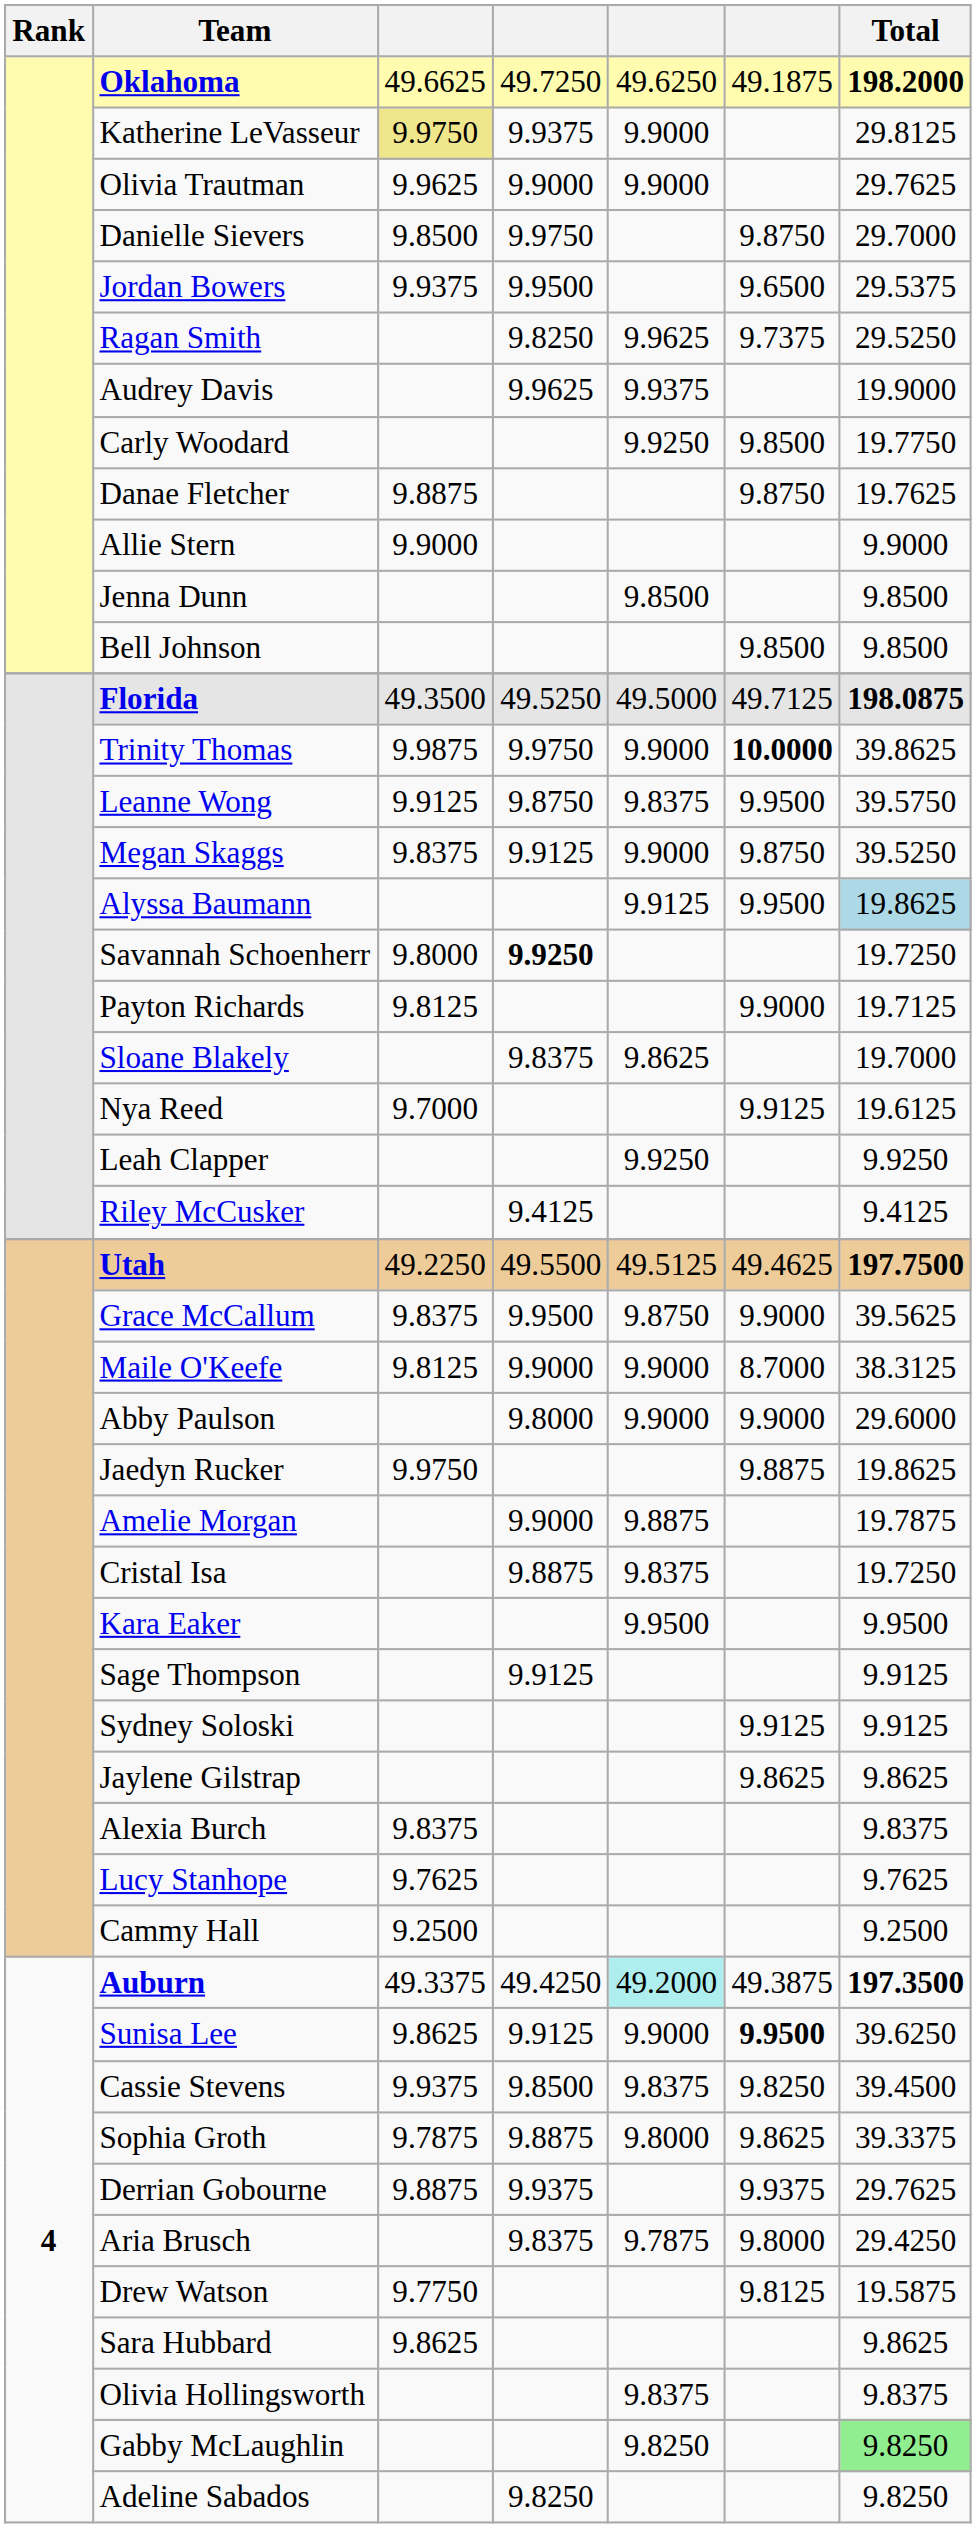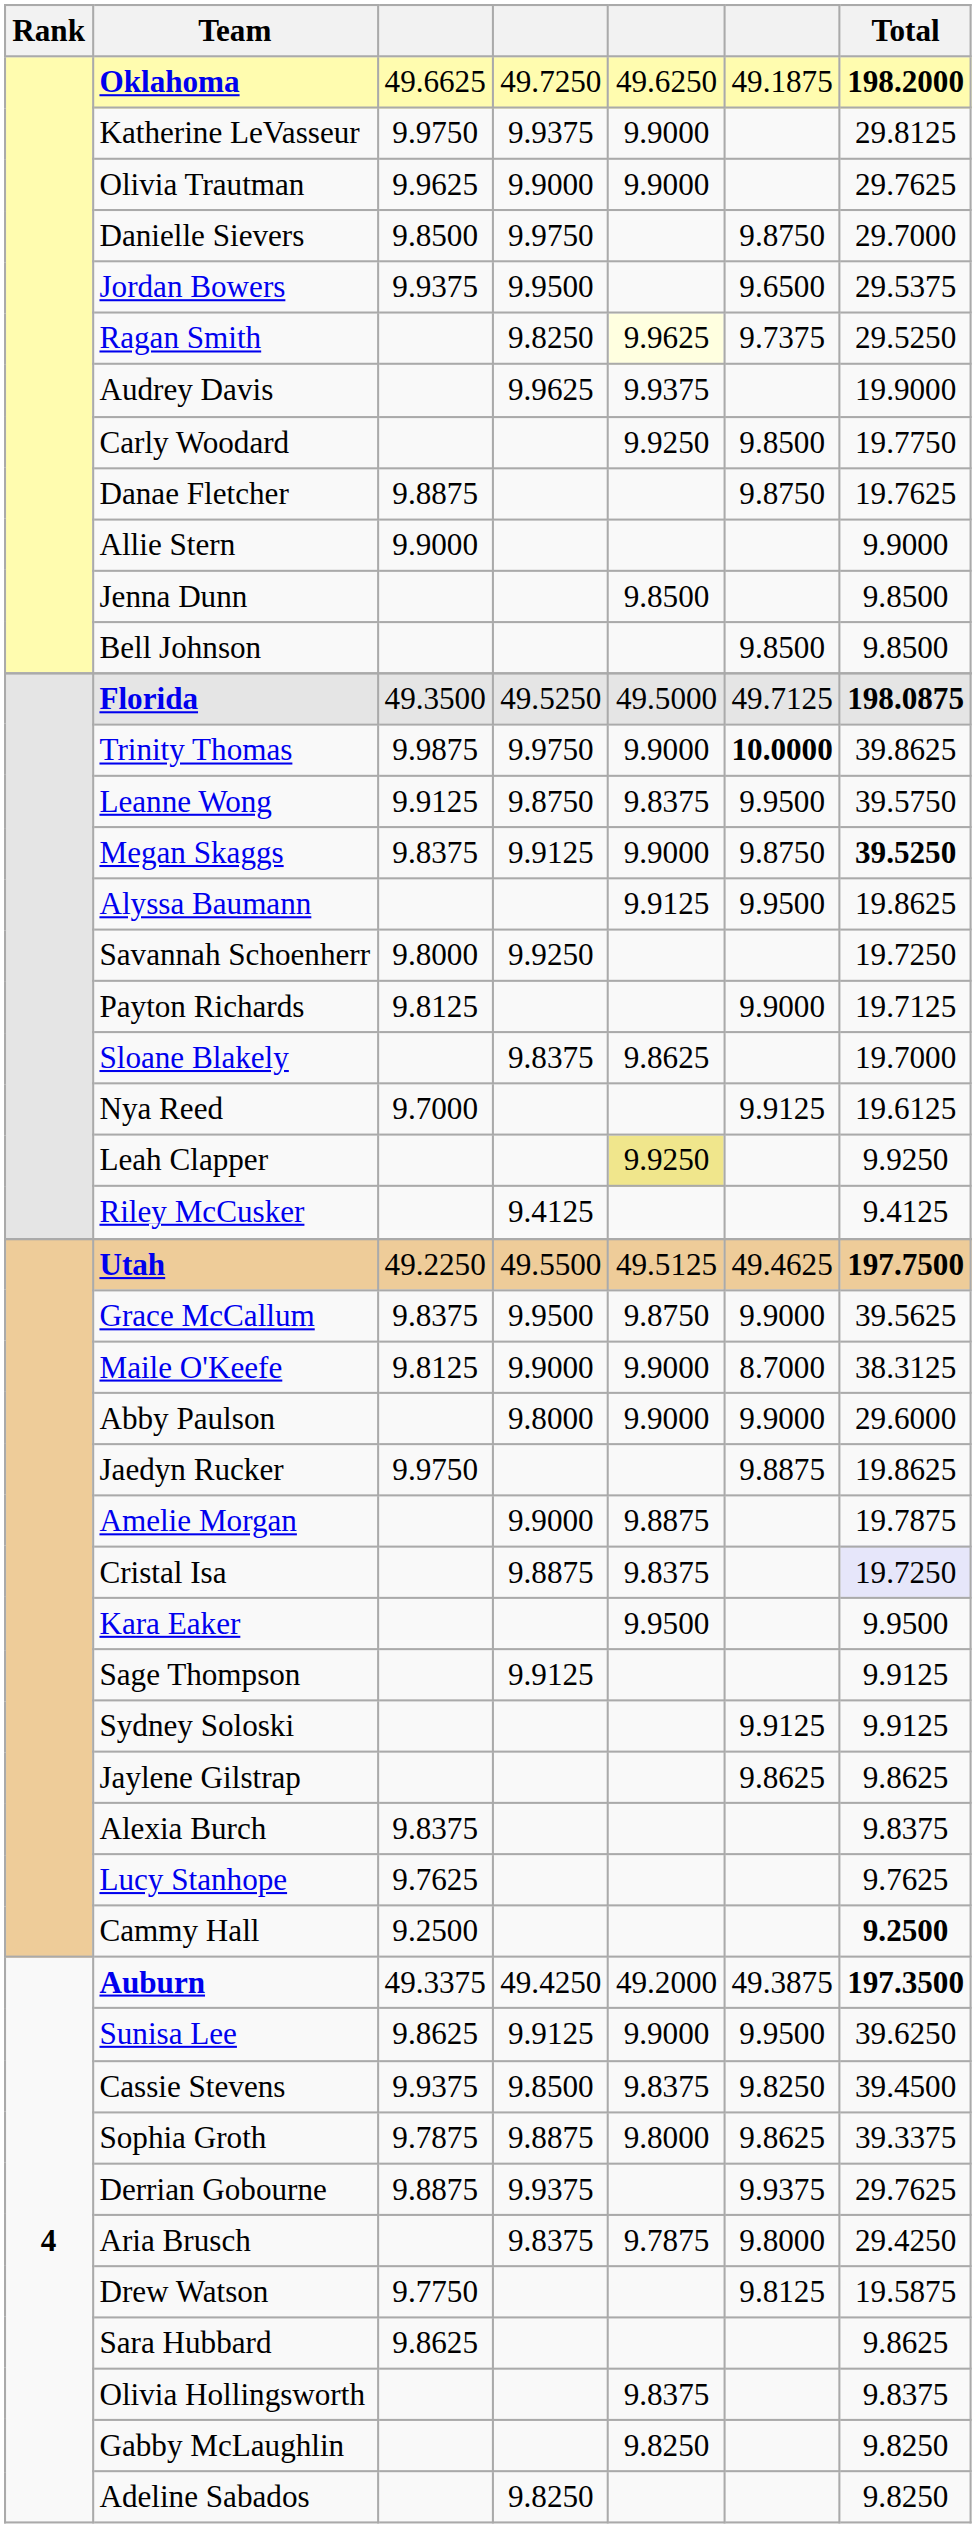(435, 133) khaki background -> (435, 133) no background
(666, 338) no background -> (666, 338) lightyellow background
(906, 852) normal -> (906, 852) bold
(906, 903) lightblue background -> (906, 903) no background
(551, 955) bold -> (551, 955) normal
(666, 1160) no background -> (666, 1160) khaki background
(906, 1571) no background -> (906, 1571) lavender background
(906, 1931) normal -> (906, 1931) bold
(666, 1982) paleturquoise background -> (666, 1982) no background
(782, 2034) bold -> (782, 2034) normal
(906, 2445) lightgreen background -> (906, 2445) no background
